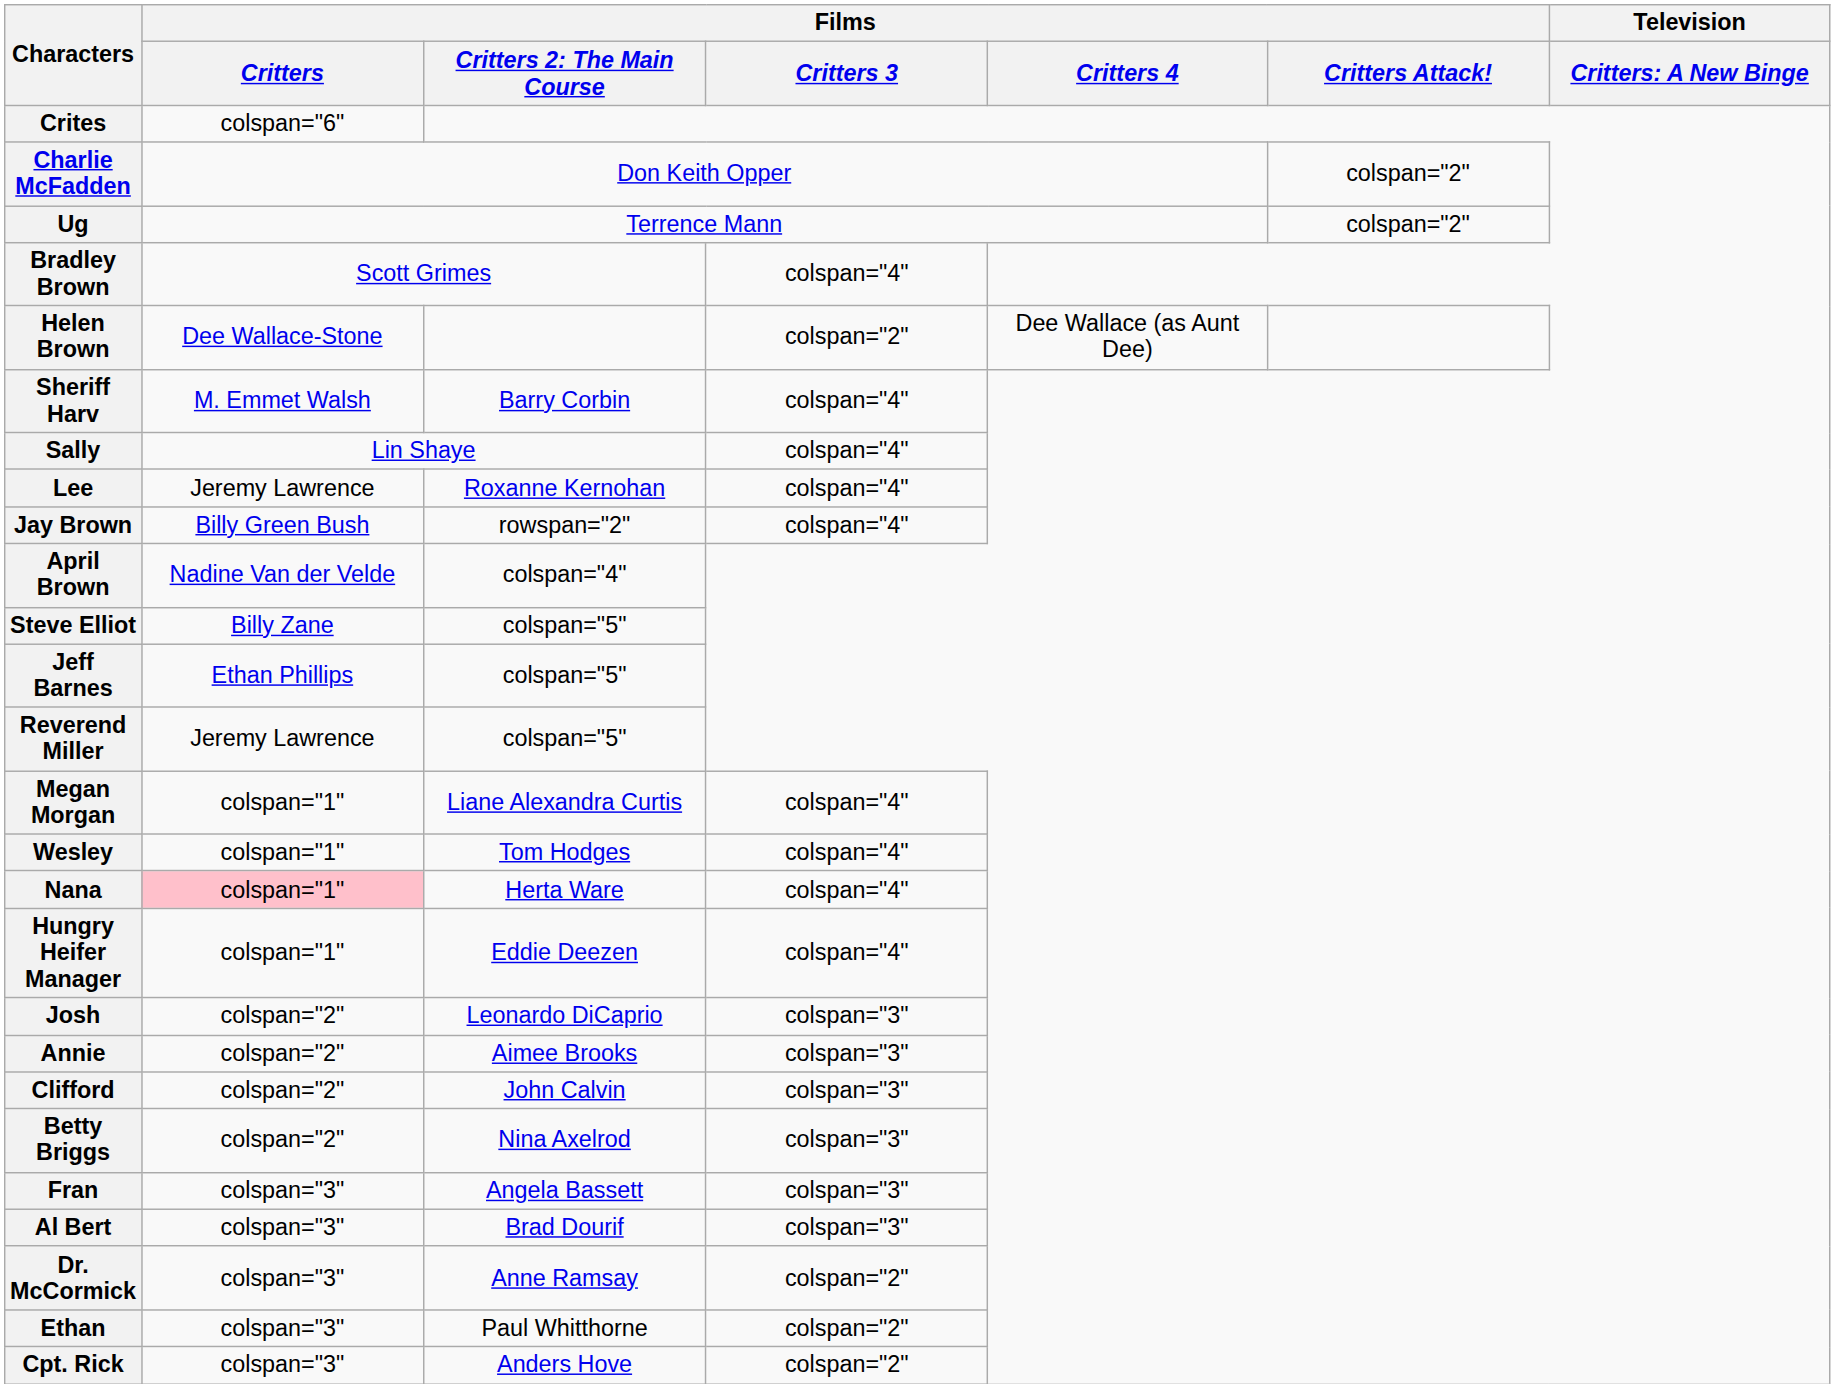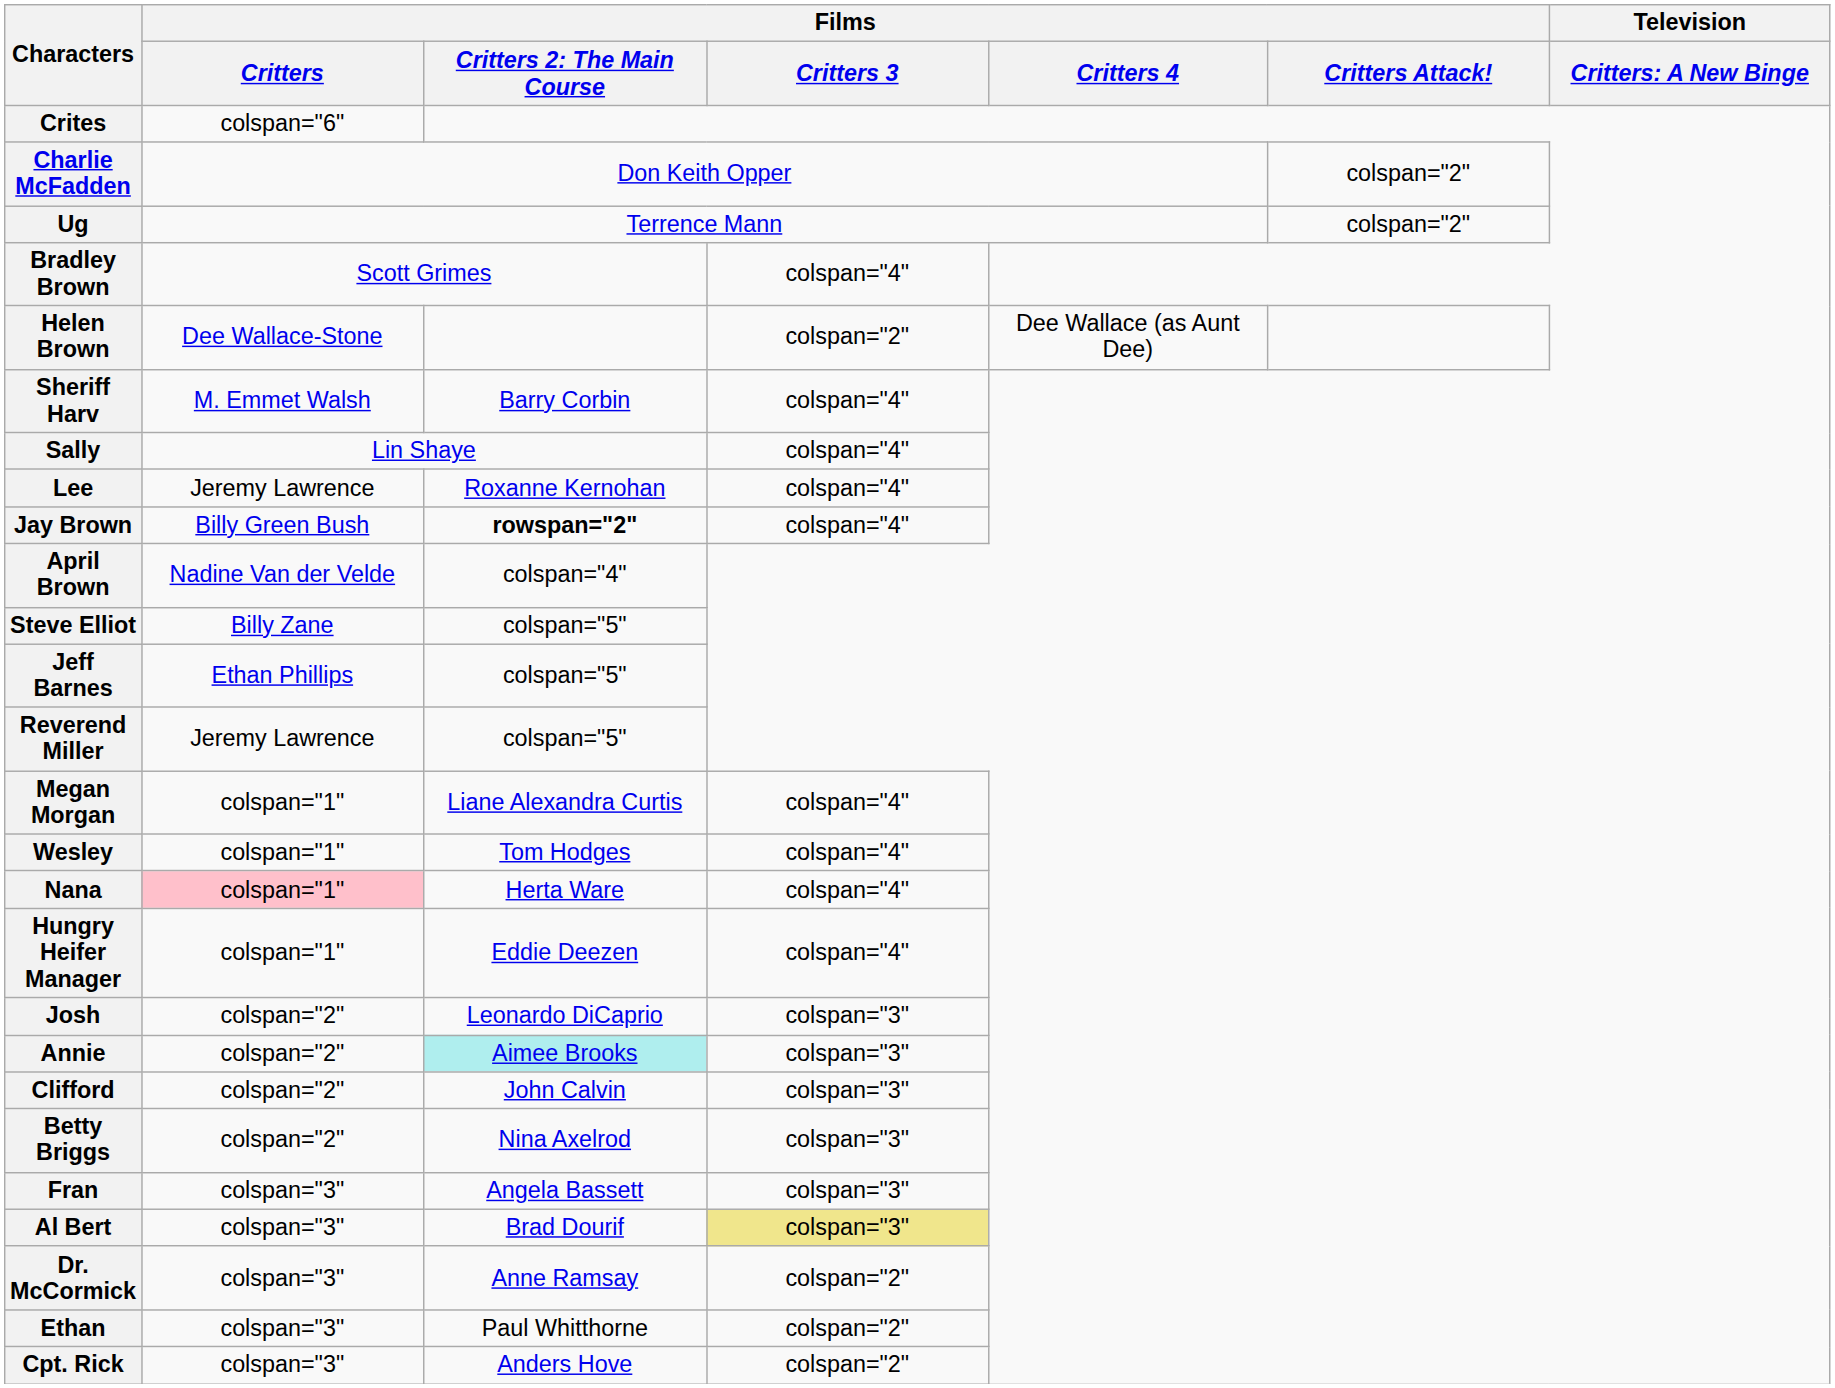(565, 524) normal -> (565, 524) bold
(565, 1053) no background -> (565, 1053) paleturquoise background
(847, 1227) no background -> (847, 1227) khaki background
